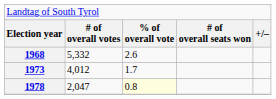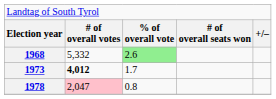(131, 54) no background -> (131, 54) lightgreen background
(78, 70) normal -> (78, 70) bold
(78, 86) no background -> (78, 86) pink background
(131, 86) lightyellow background -> (131, 86) no background
